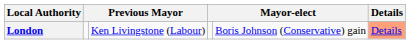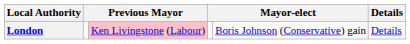(148, 30) no background -> (148, 30) pink background
(386, 30) lightsalmon background -> (386, 30) no background
